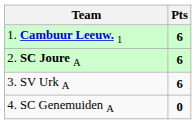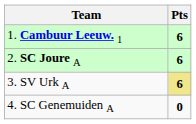(180, 83) no background -> (180, 83) khaki background
